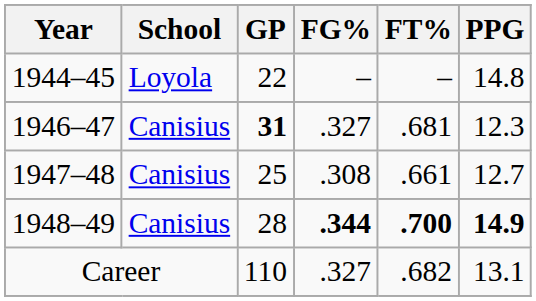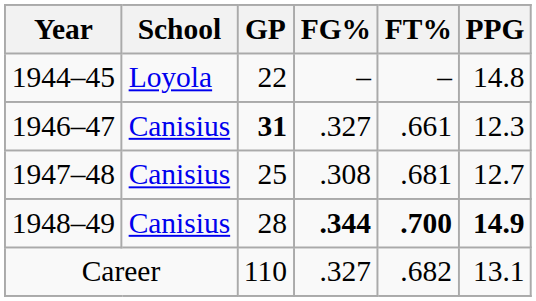(426, 126) .681 -> (426, 126) .661
(426, 174) .661 -> (426, 174) .681
